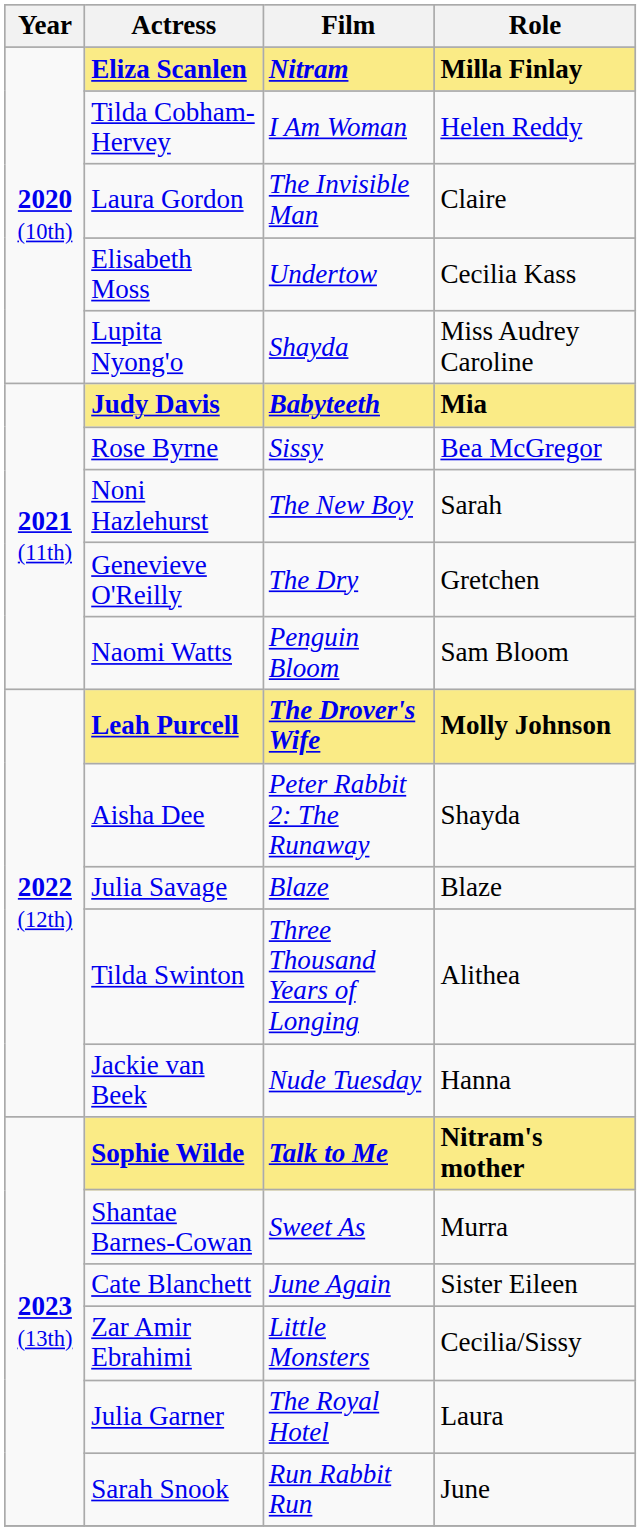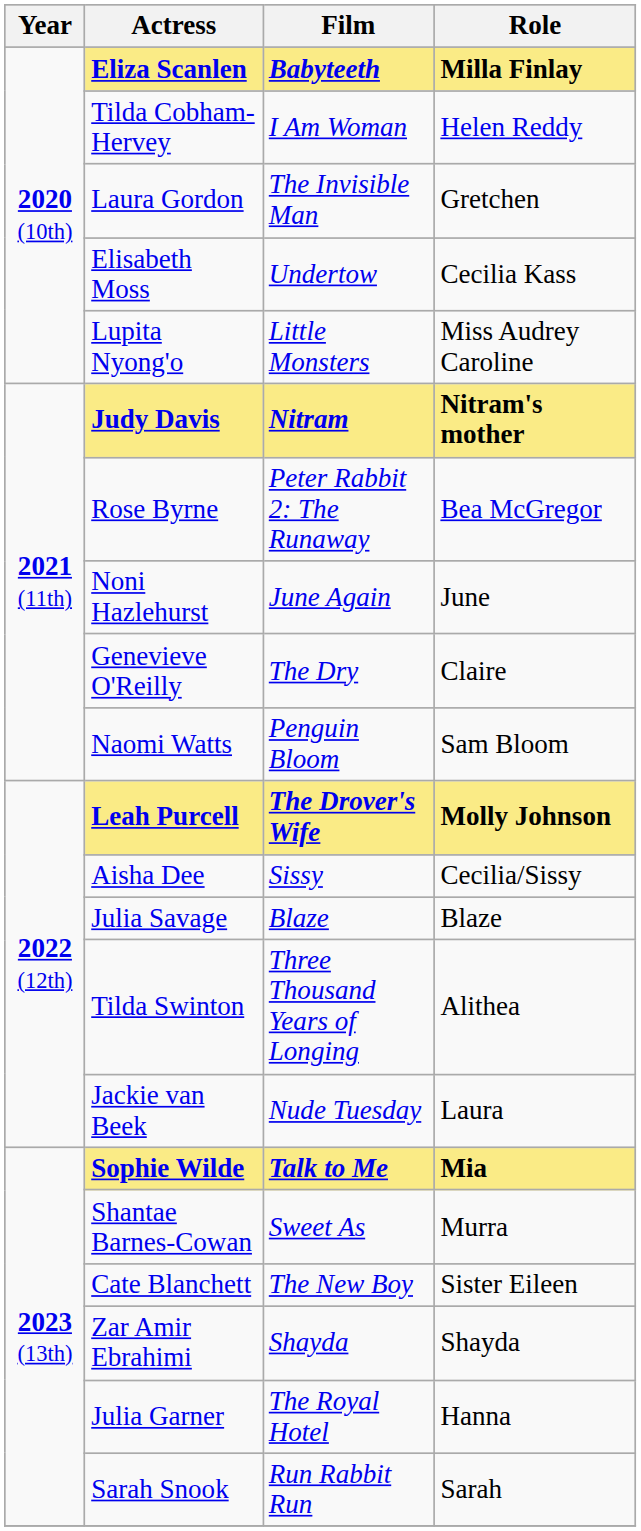(309, 68) Nitram -> (324, 68) Babyteeth
(473, 200) Claire -> (490, 200) Gretchen
(309, 346) Shayda -> (319, 346) Little Monsters
(324, 404) Babyteeth -> (309, 420) Nitram
(464, 404) Mia -> (491, 420) Nitram's mother
(296, 447) Sissy -> (338, 508) Peter Rabbit 2: The Runaway
(341, 505) The New Boy -> (330, 597) June Again
(471, 505) Sarah -> (465, 597) June
(490, 579) Gretchen -> (473, 670) Claire
(338, 814) Peter Rabbit 2: The Runaway -> (296, 875) Sissy
(480, 814) Shayda -> (511, 875) Cecilia/Sissy
(476, 1079) Hanna -> (472, 1110) Laura
(491, 1153) Nitram's mother -> (464, 1168) Mia
(330, 1284) June Again -> (341, 1284) The New Boy
(319, 1342) Little Monsters -> (309, 1342) Shayda
(511, 1342) Cecilia/Sissy -> (480, 1342) Shayda
(472, 1415) Laura -> (476, 1415) Hanna
(465, 1489) June -> (471, 1489) Sarah
